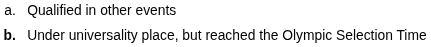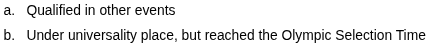(14, 35) bold -> (13, 35) normal
